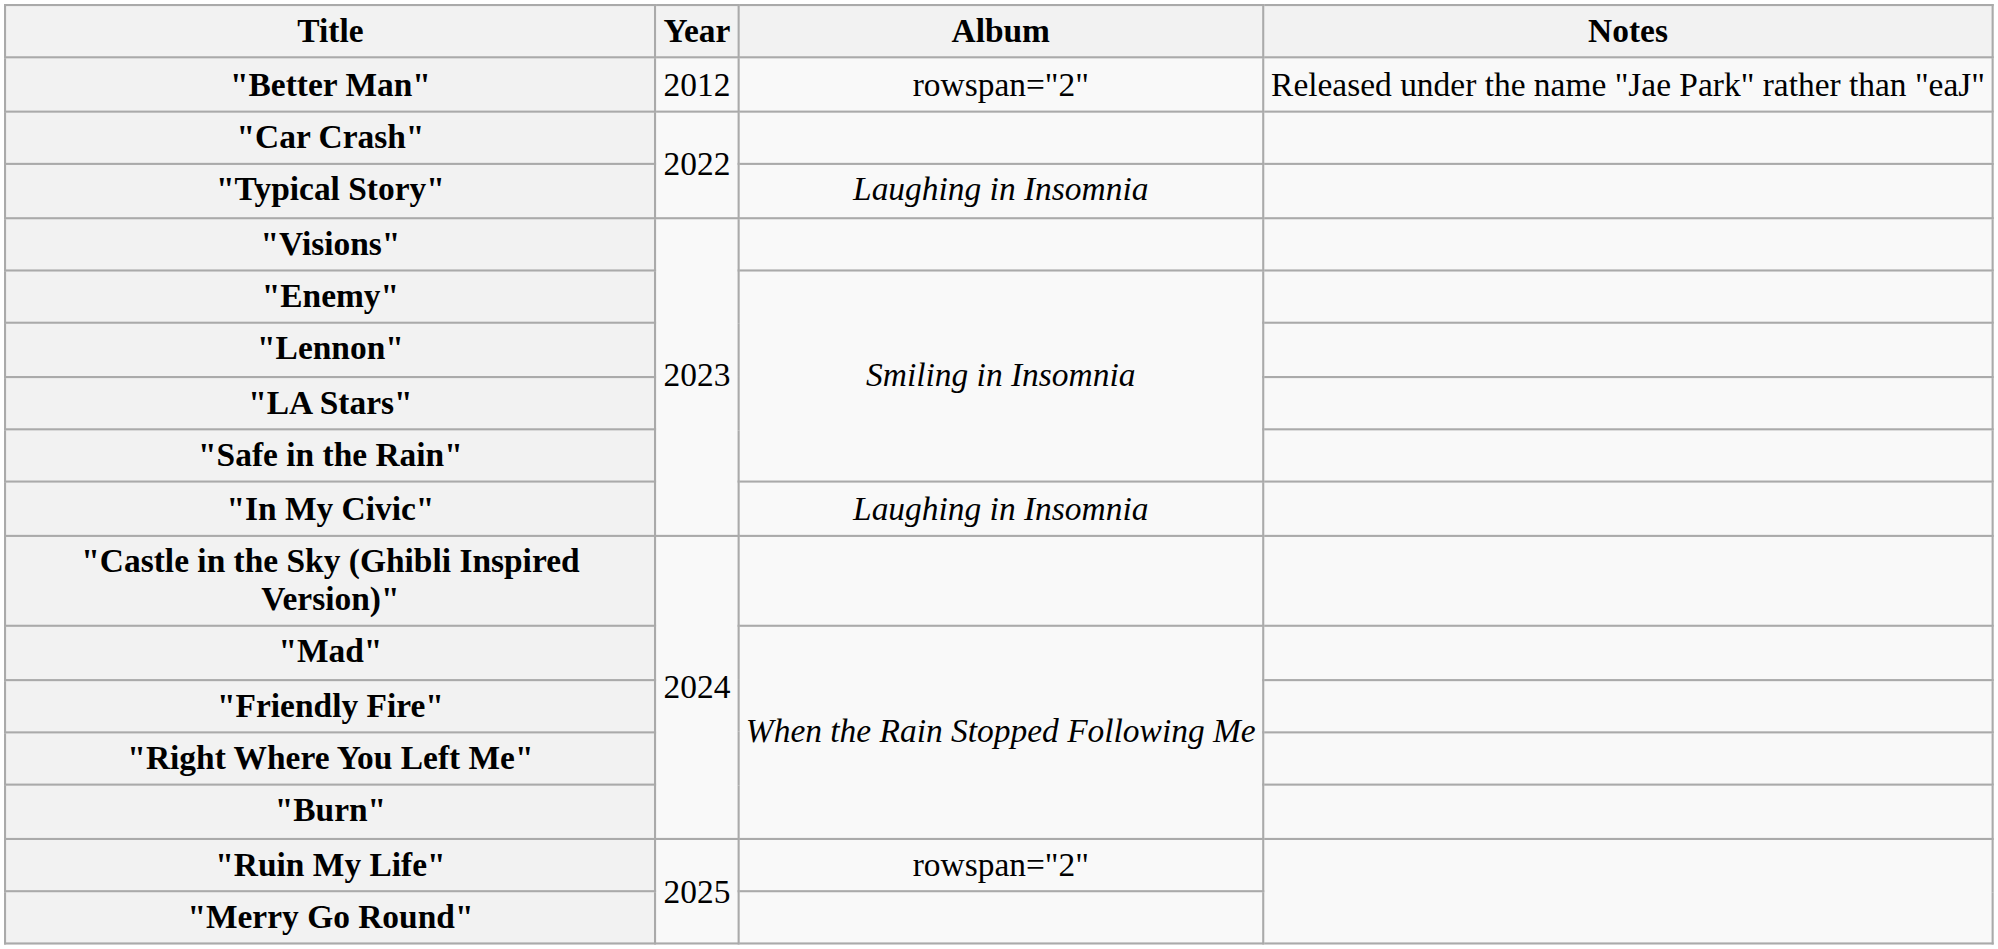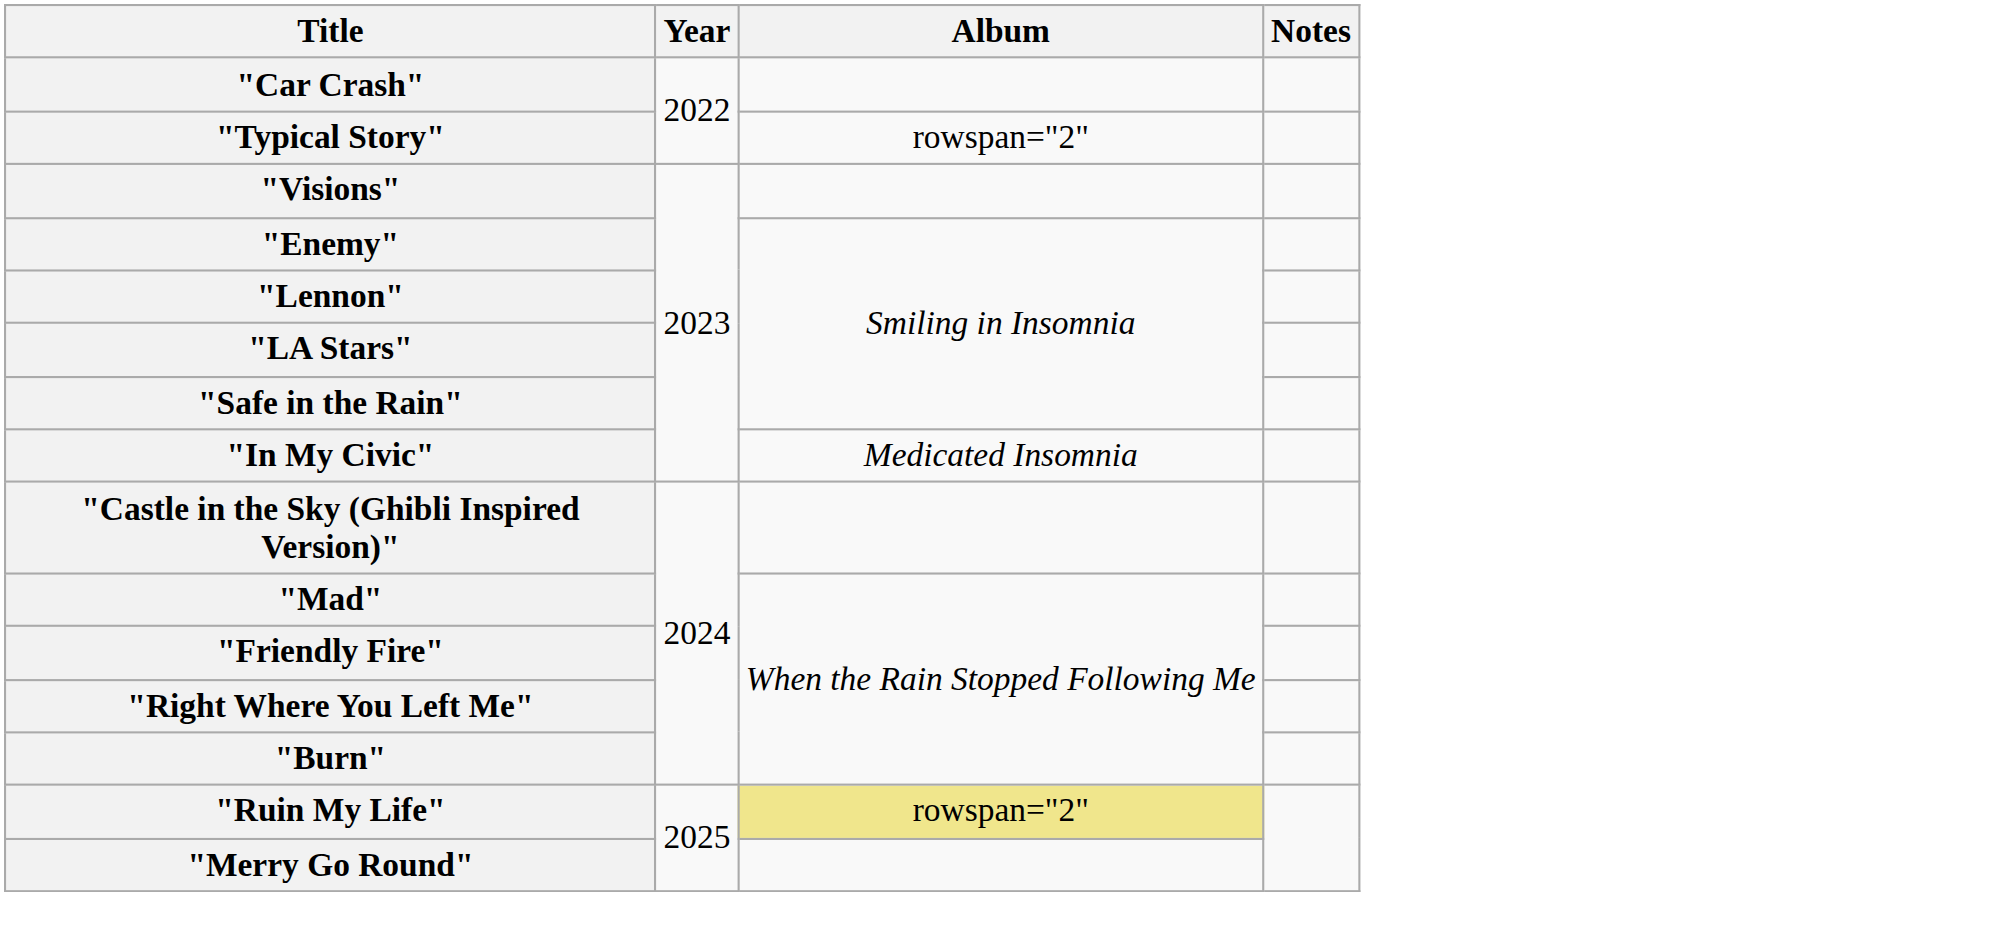- row: (330, 84)
(1001, 190) Laughing in Insomnia -> (1001, 137) rowspan="2"
(1001, 508) Laughing in Insomnia -> (1001, 455) Medicated Insomnia
(1001, 864) no background -> (1001, 811) khaki background
